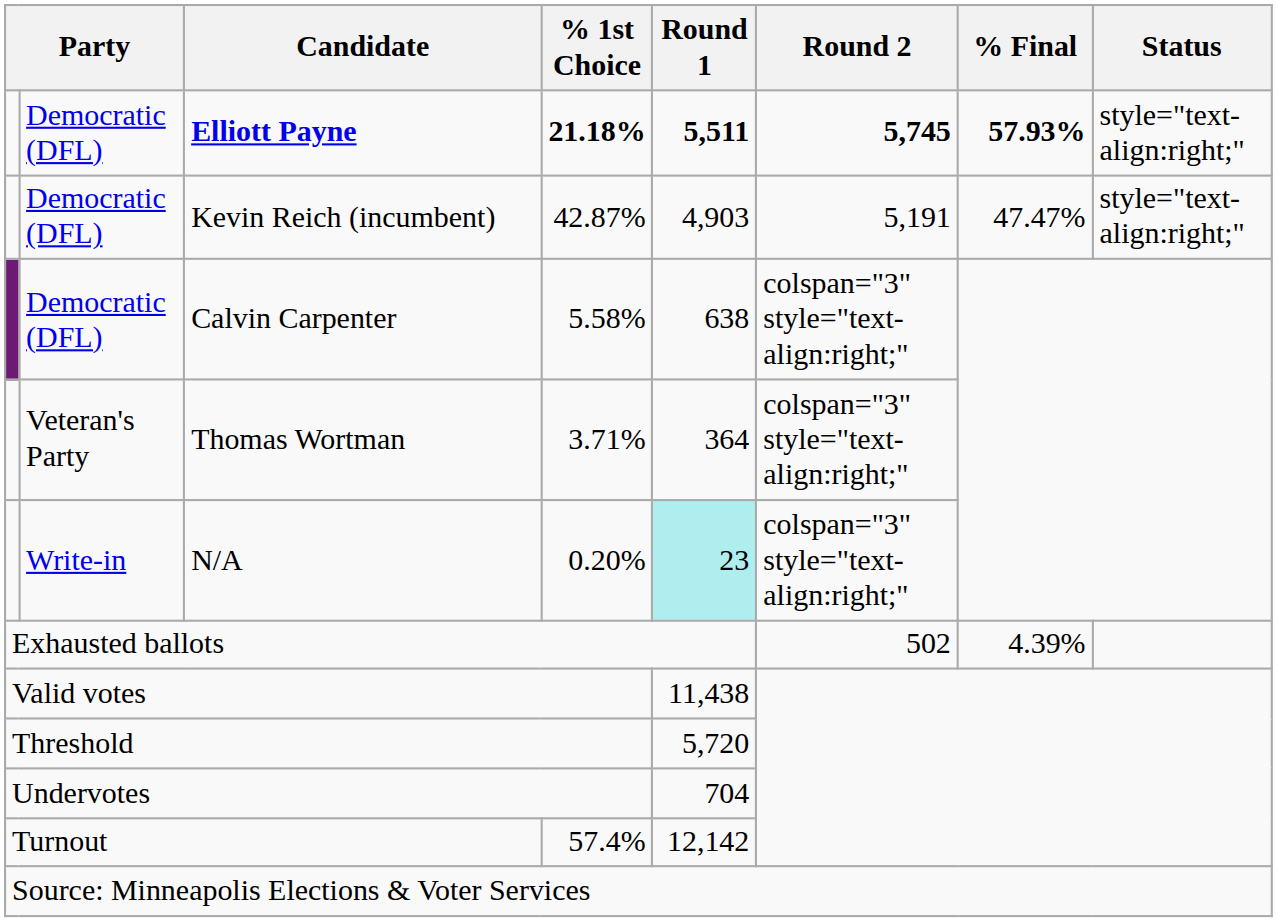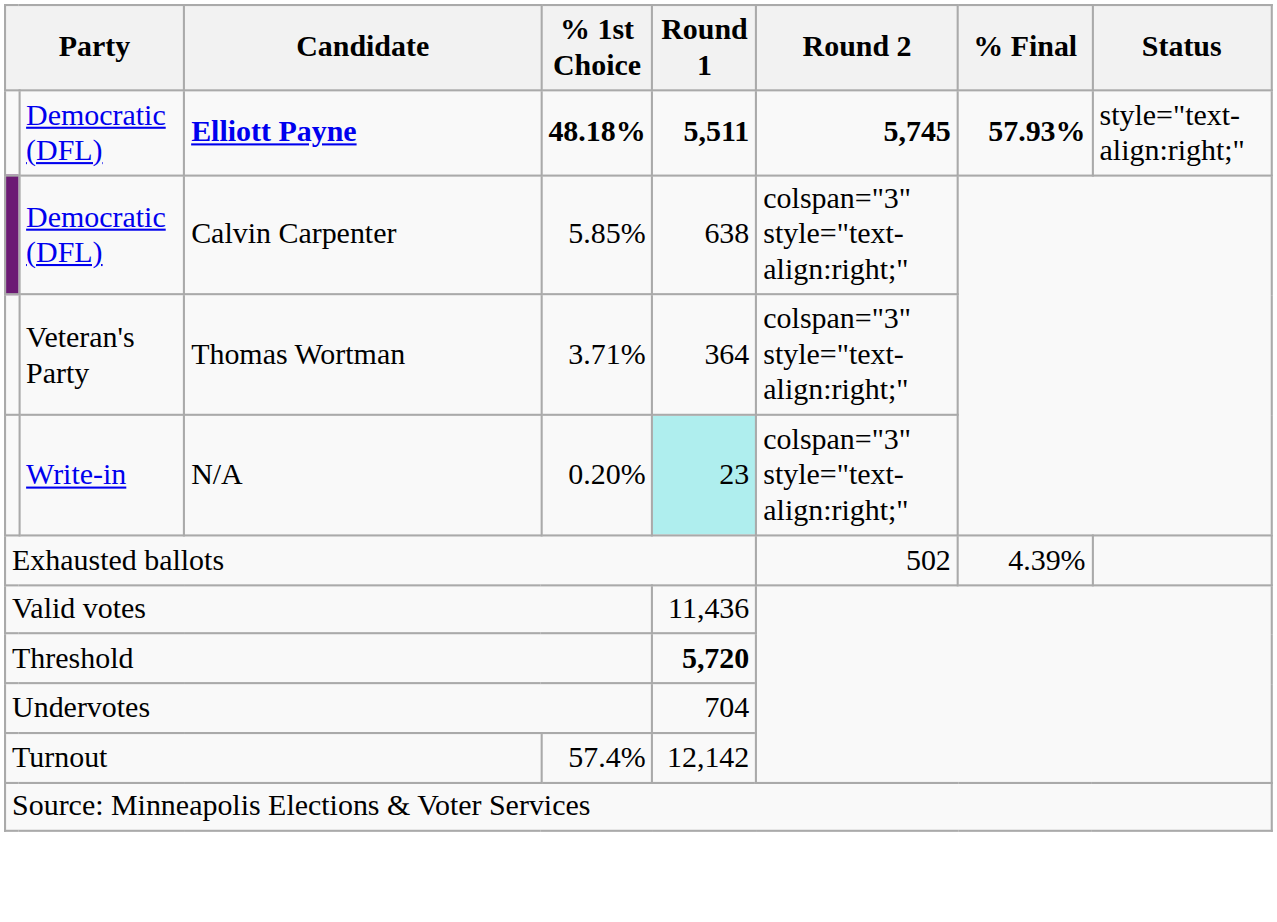(597, 132) 21.18% -> (597, 132) 48.18%
- row: (343, 216)
(607, 319) 5.58% -> (607, 234) 5.85%
(709, 693) 11,438 -> (709, 608) 11,436
(716, 743) normal -> (716, 658) bold
